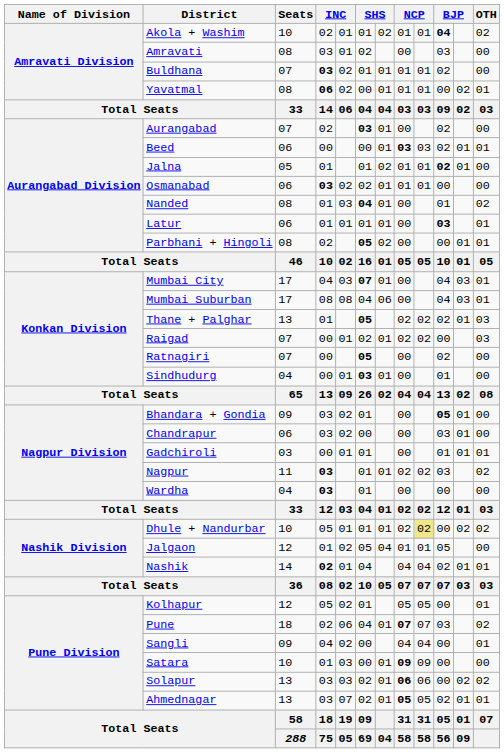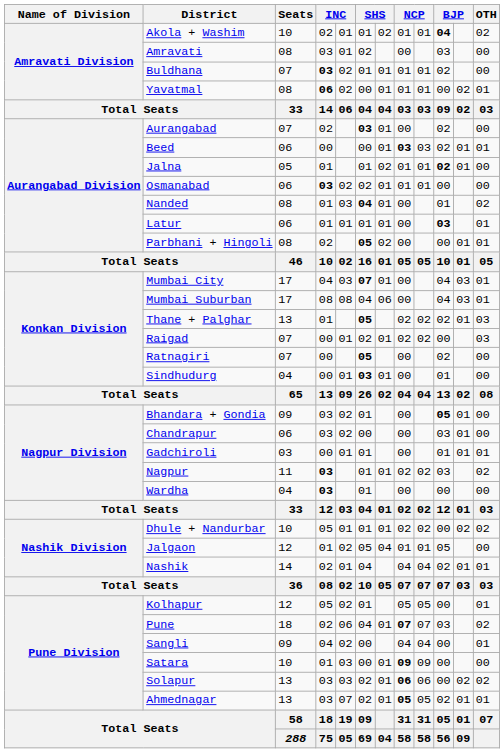(424, 529) khaki background -> (424, 529) no background
(326, 567) bold -> (326, 567) normal
